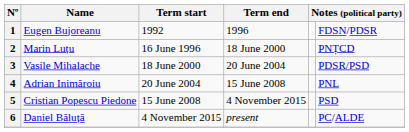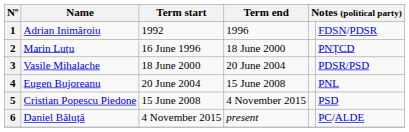(62, 30) Eugen Bujoreanu -> (62, 30) Adrian Inimăroiu
(62, 83) Adrian Inimăroiu -> (62, 83) Eugen Bujoreanu
